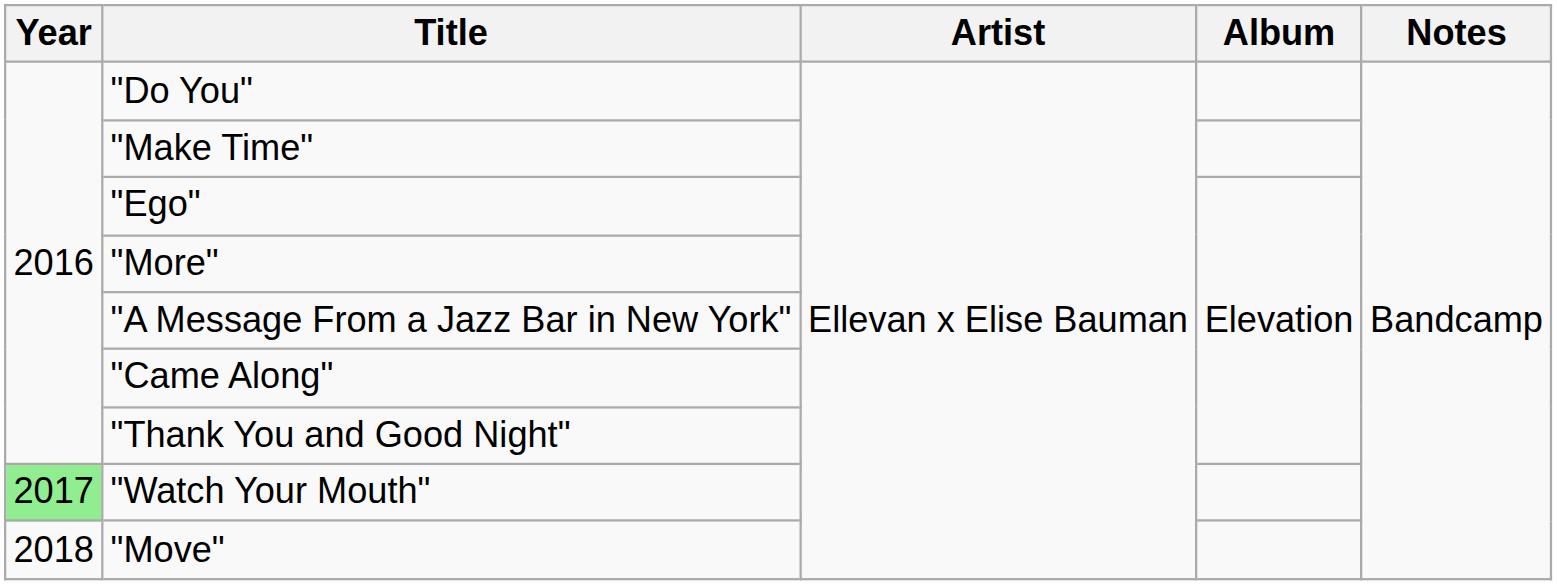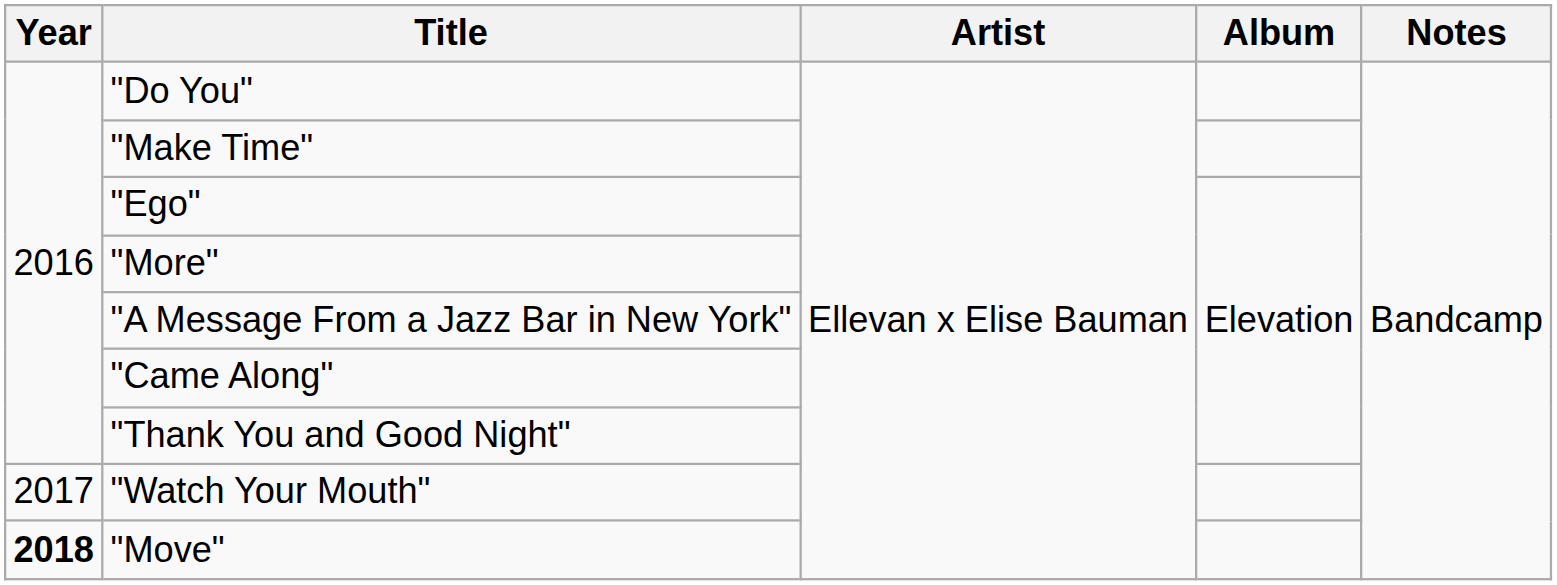(54, 491) lightgreen background -> (54, 491) no background
(54, 549) normal -> (54, 549) bold
